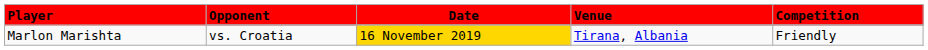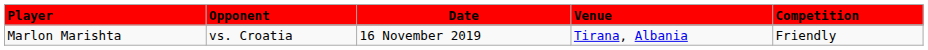(420, 35) gold background -> (420, 35) no background
